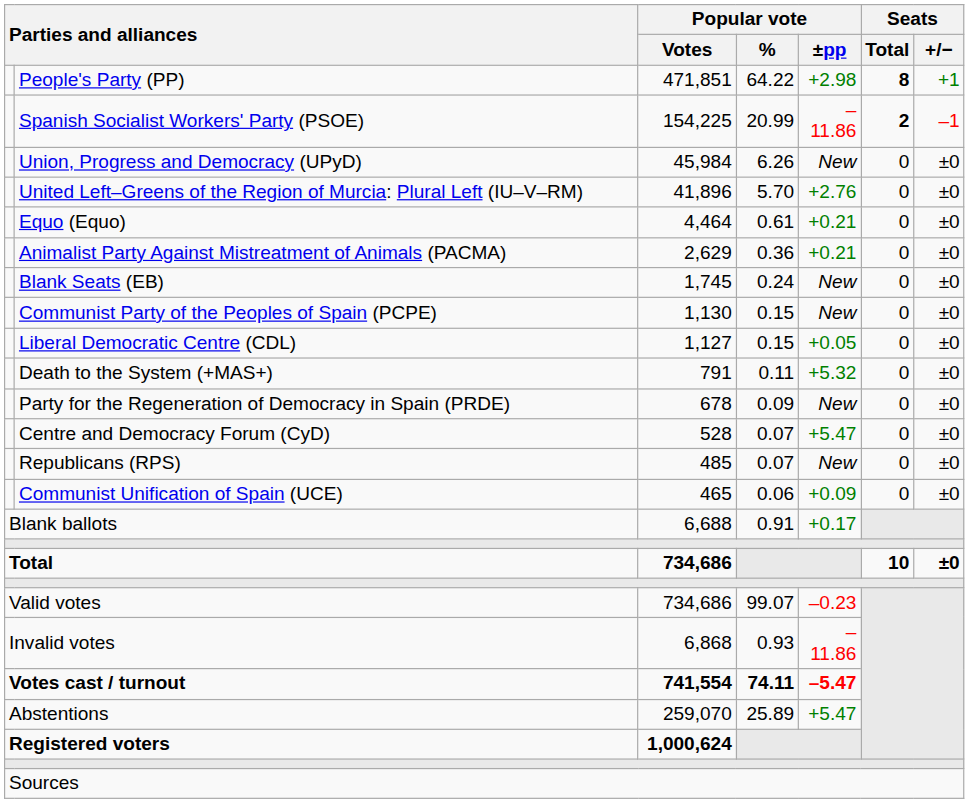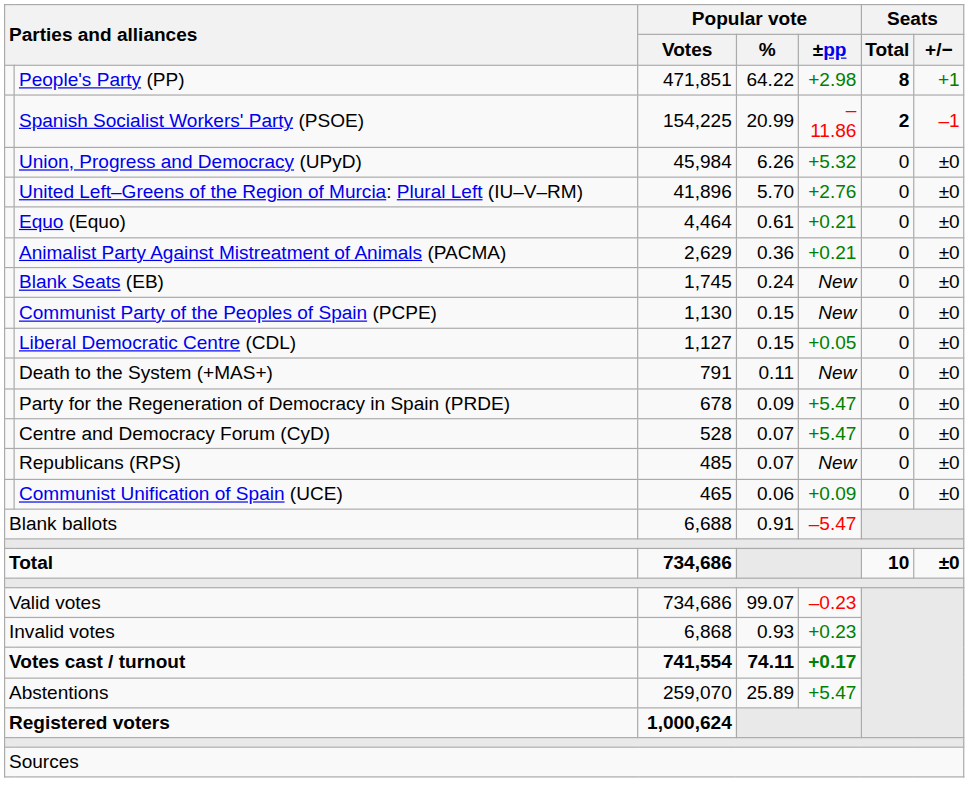(837, 161) New -> (832, 161) +5.32
(832, 373) +5.32 -> (837, 373) New
(837, 403) New -> (832, 403) +5.47
(832, 524) +0.17 -> (833, 524) –5.47
(833, 643) –11.86 -> (832, 632) +0.23
(833, 683) –5.47 -> (832, 662) +0.17
